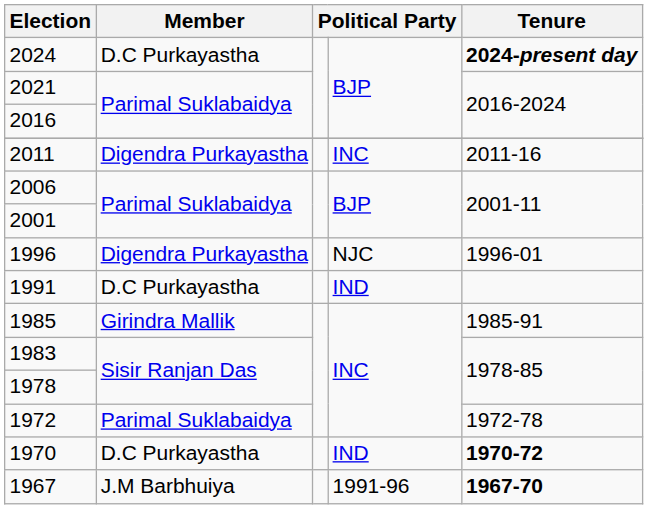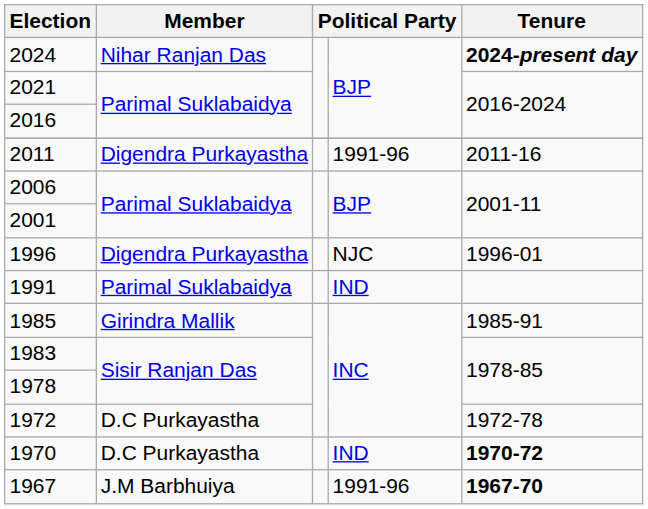(180, 54) D.C Purkayastha -> (183, 54) Nihar Ranjan Das
(351, 154) INC -> (371, 154) 1991-96
(180, 287) D.C Purkayastha -> (196, 287) Parimal Suklabaidya
(196, 420) Parimal Suklabaidya -> (180, 420) D.C Purkayastha
